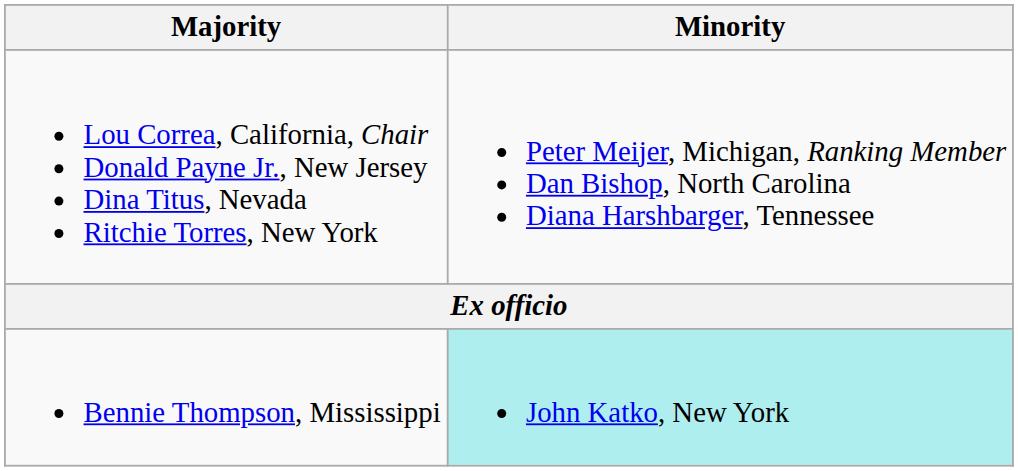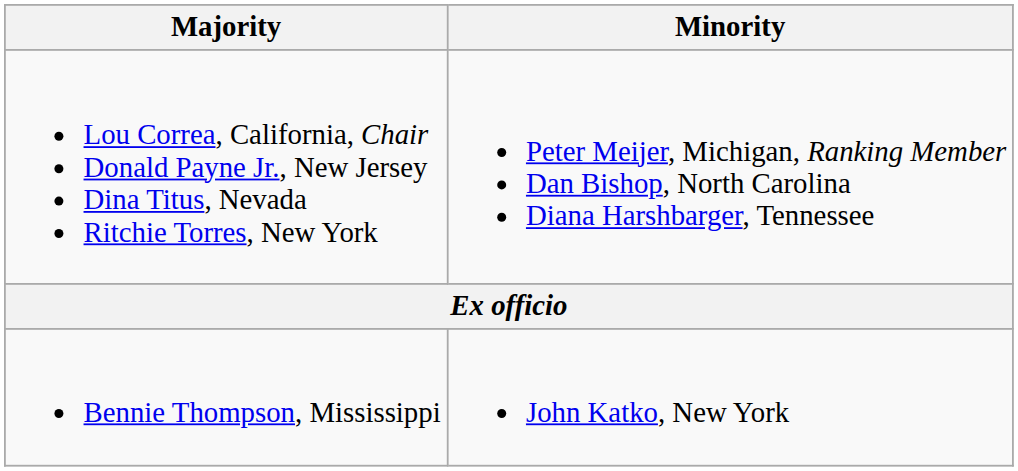(730, 413) paleturquoise background -> (730, 413) no background
